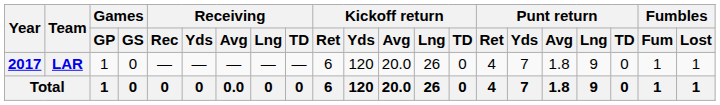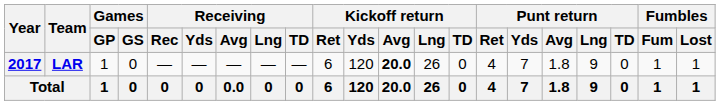(396, 64) normal -> (396, 64) bold
